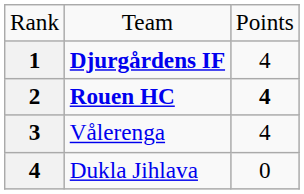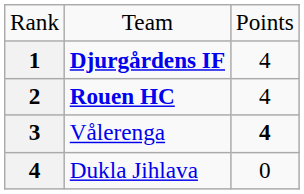(265, 96) bold -> (265, 96) normal
(265, 133) normal -> (265, 133) bold
